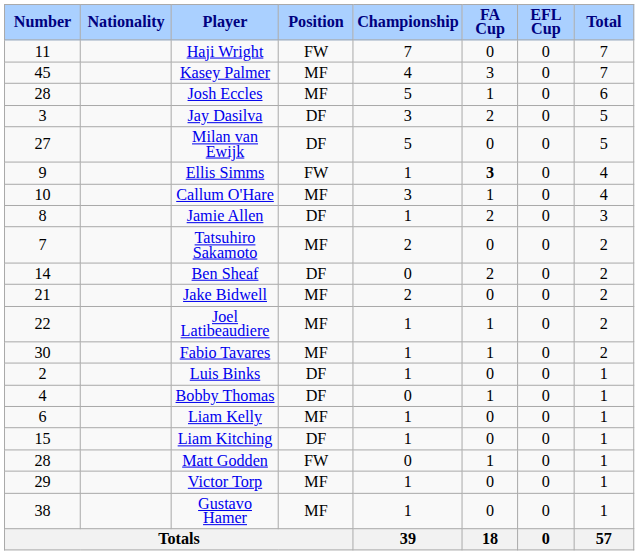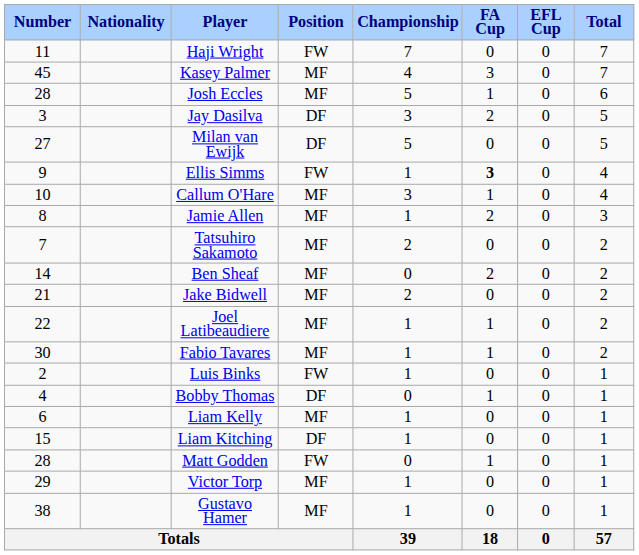(316, 216) DF -> (316, 216) MF
(316, 273) DF -> (316, 273) MF
(316, 374) DF -> (316, 374) FW
